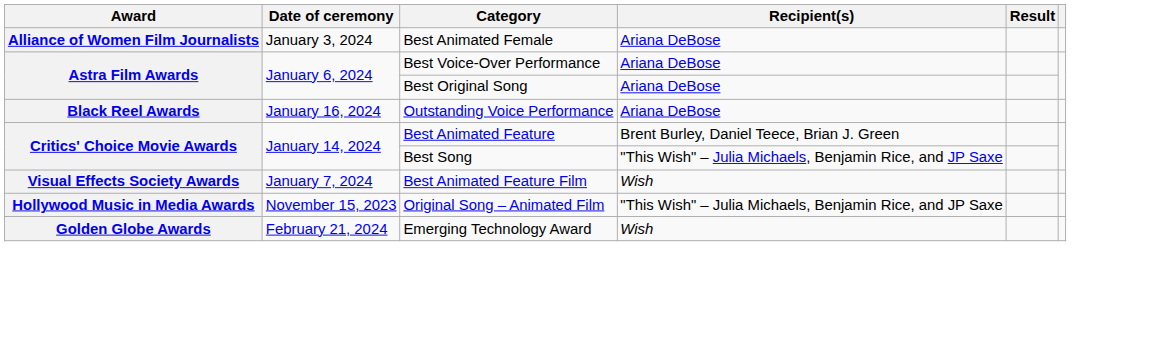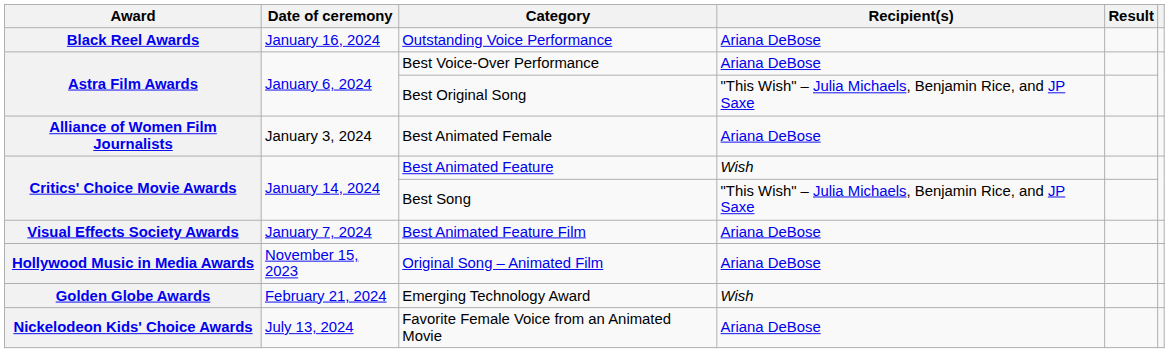rows swapped: (478, 39) <-> (508, 110)
(670, 87) Ariana DeBose -> (893, 95) "This Wish" – Julia Michaels, Benjamin Rice, and JP Saxe
(760, 134) Brent Burley, Daniel Teece, Brian J. Green -> (737, 167) Wish
(637, 181) Wish -> (771, 231) Ariana DeBose
(812, 205) "This Wish" – Julia Michaels, Benjamin Rice, and JP Saxe -> (771, 263) Ariana DeBose
+ row: (537, 327)
